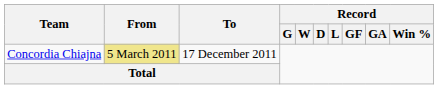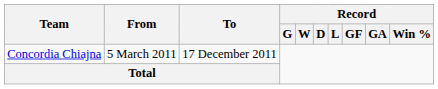(142, 53) khaki background -> (142, 53) no background
